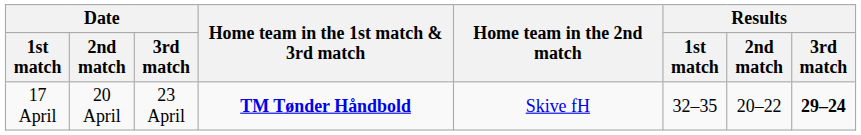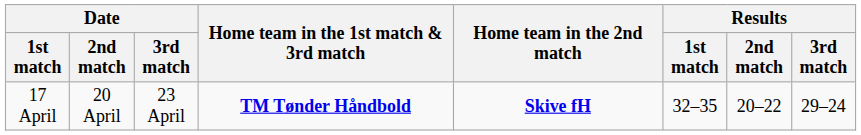(558, 105) normal -> (558, 105) bold
(823, 105) bold -> (823, 105) normal
